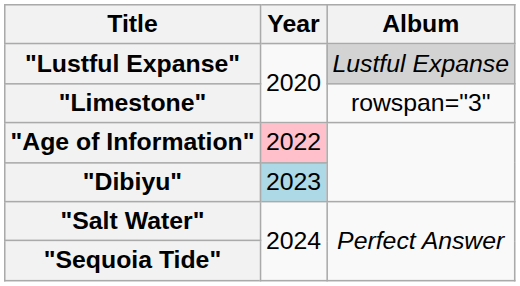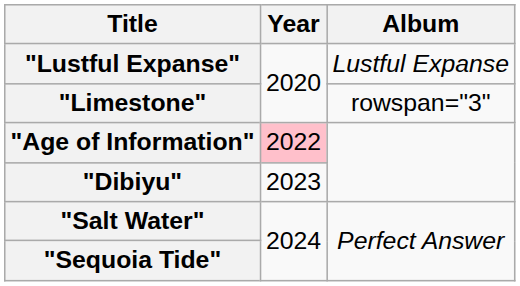(421, 63) lightgrey background -> (421, 63) no background
(293, 181) lightblue background -> (293, 181) no background
